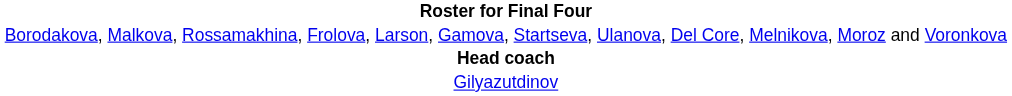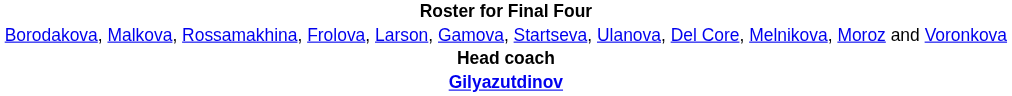(506, 82) normal -> (506, 82) bold
